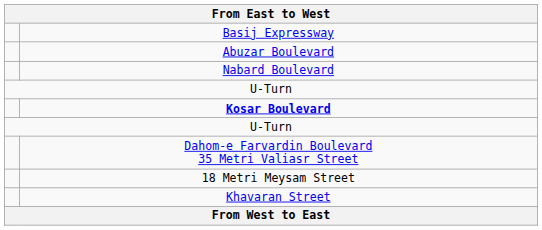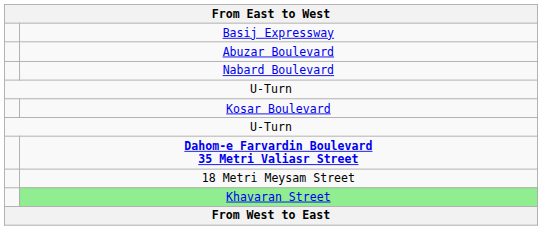(278, 108) bold -> (278, 108) normal
(278, 153) normal -> (278, 153) bold
(278, 197) no background -> (278, 197) lightgreen background
